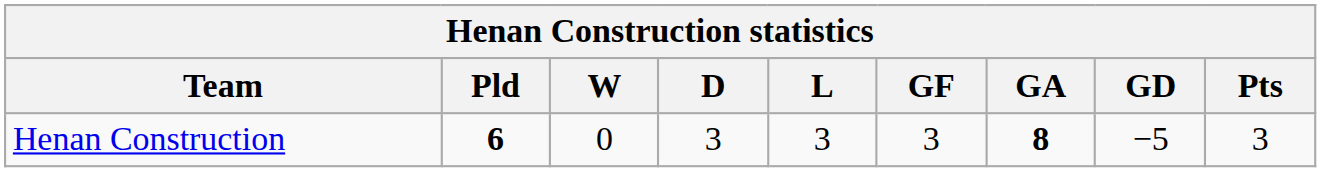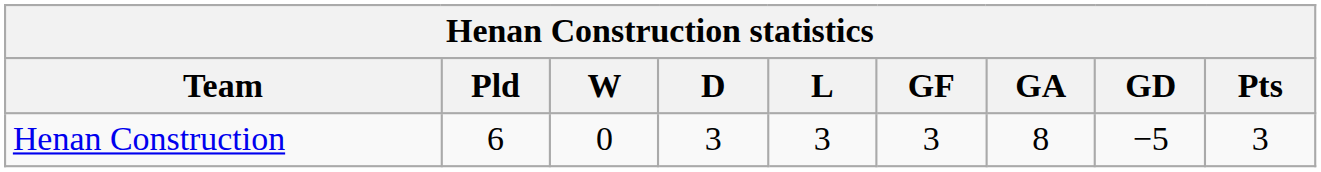(495, 138) bold -> (495, 138) normal
(1041, 138) bold -> (1041, 138) normal
